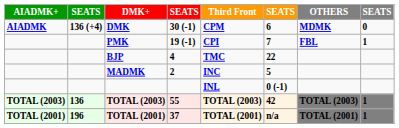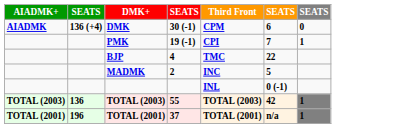- column: (329, 12)
